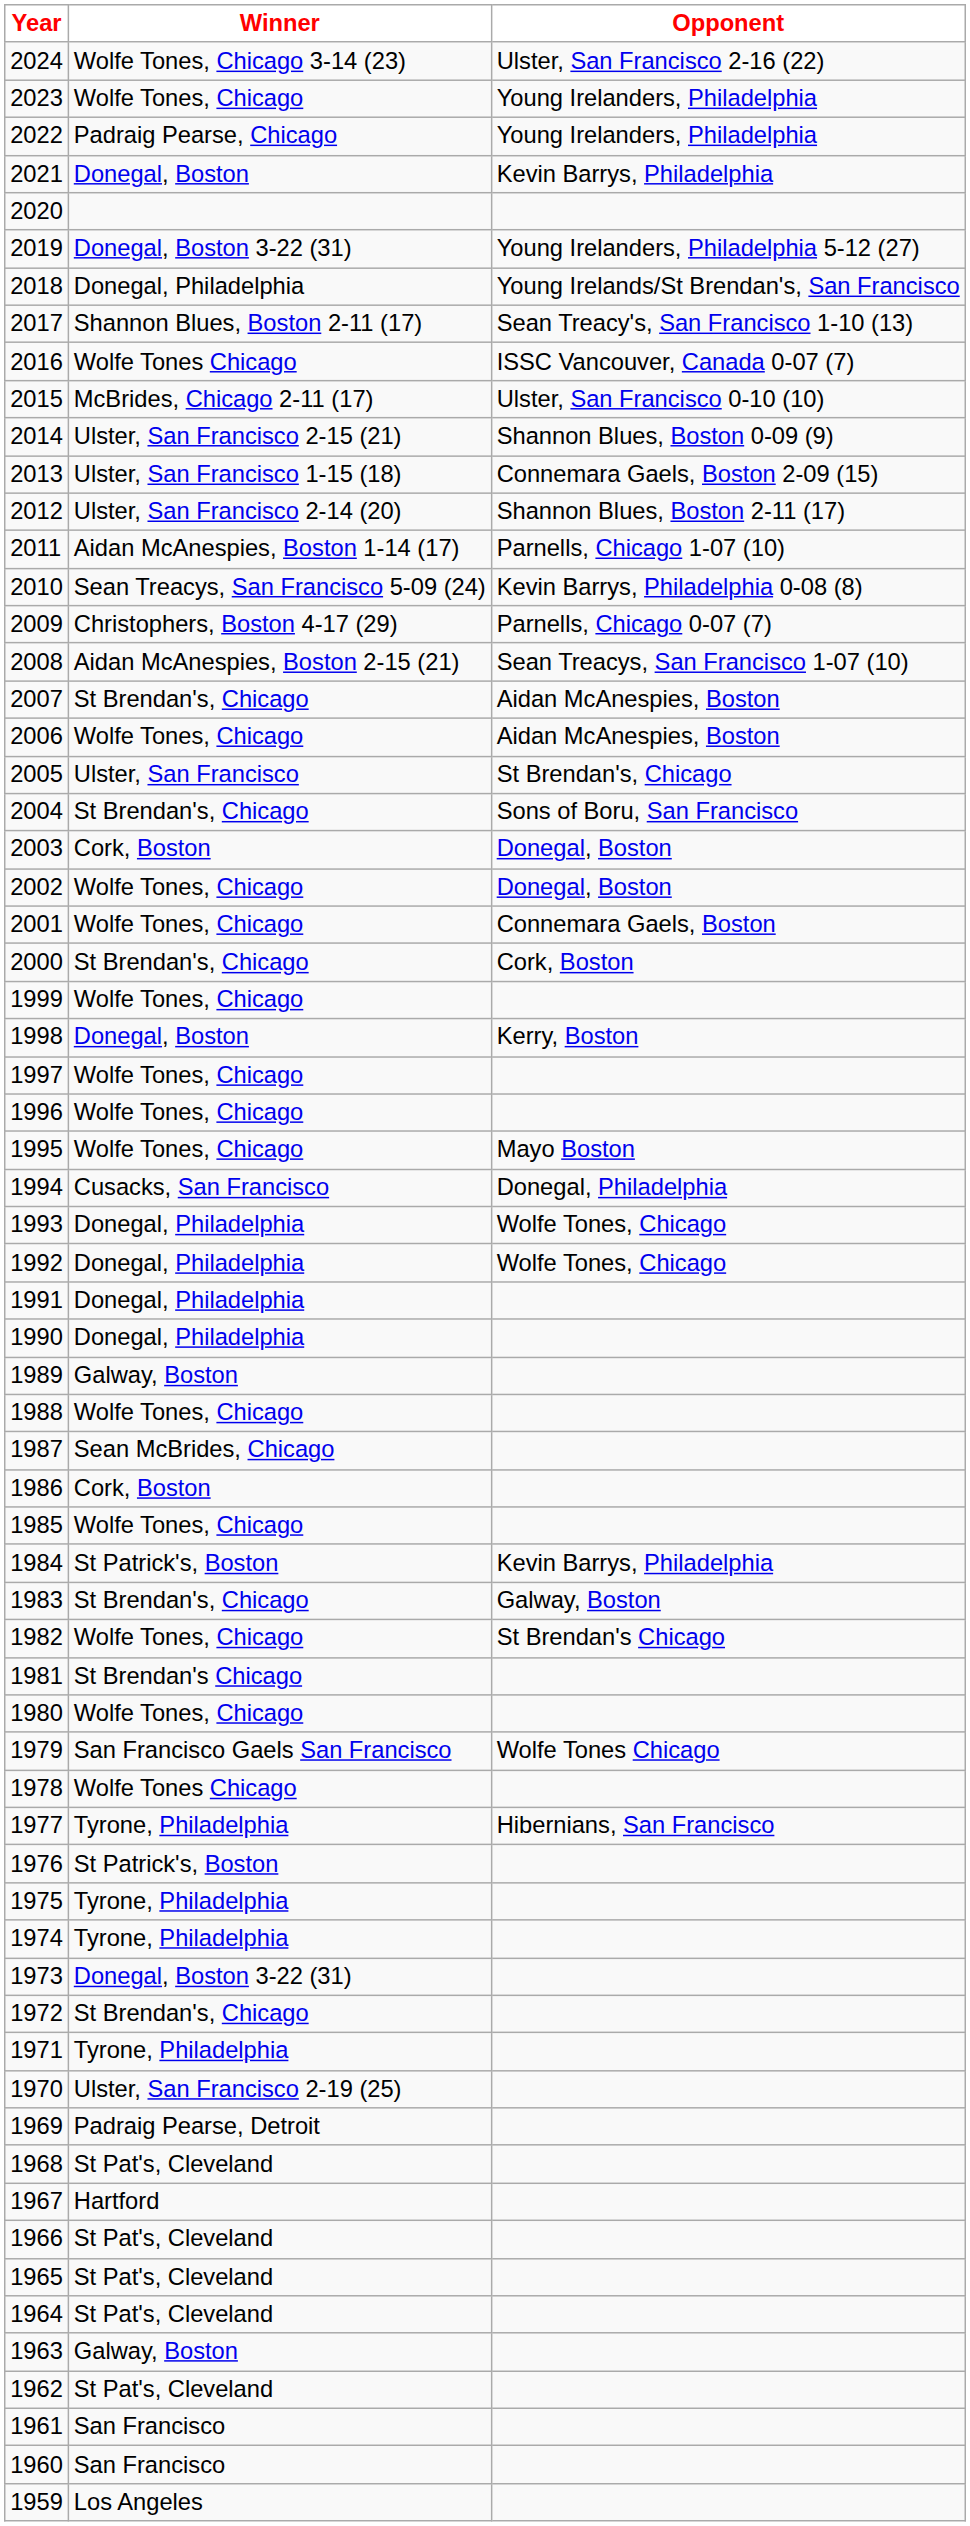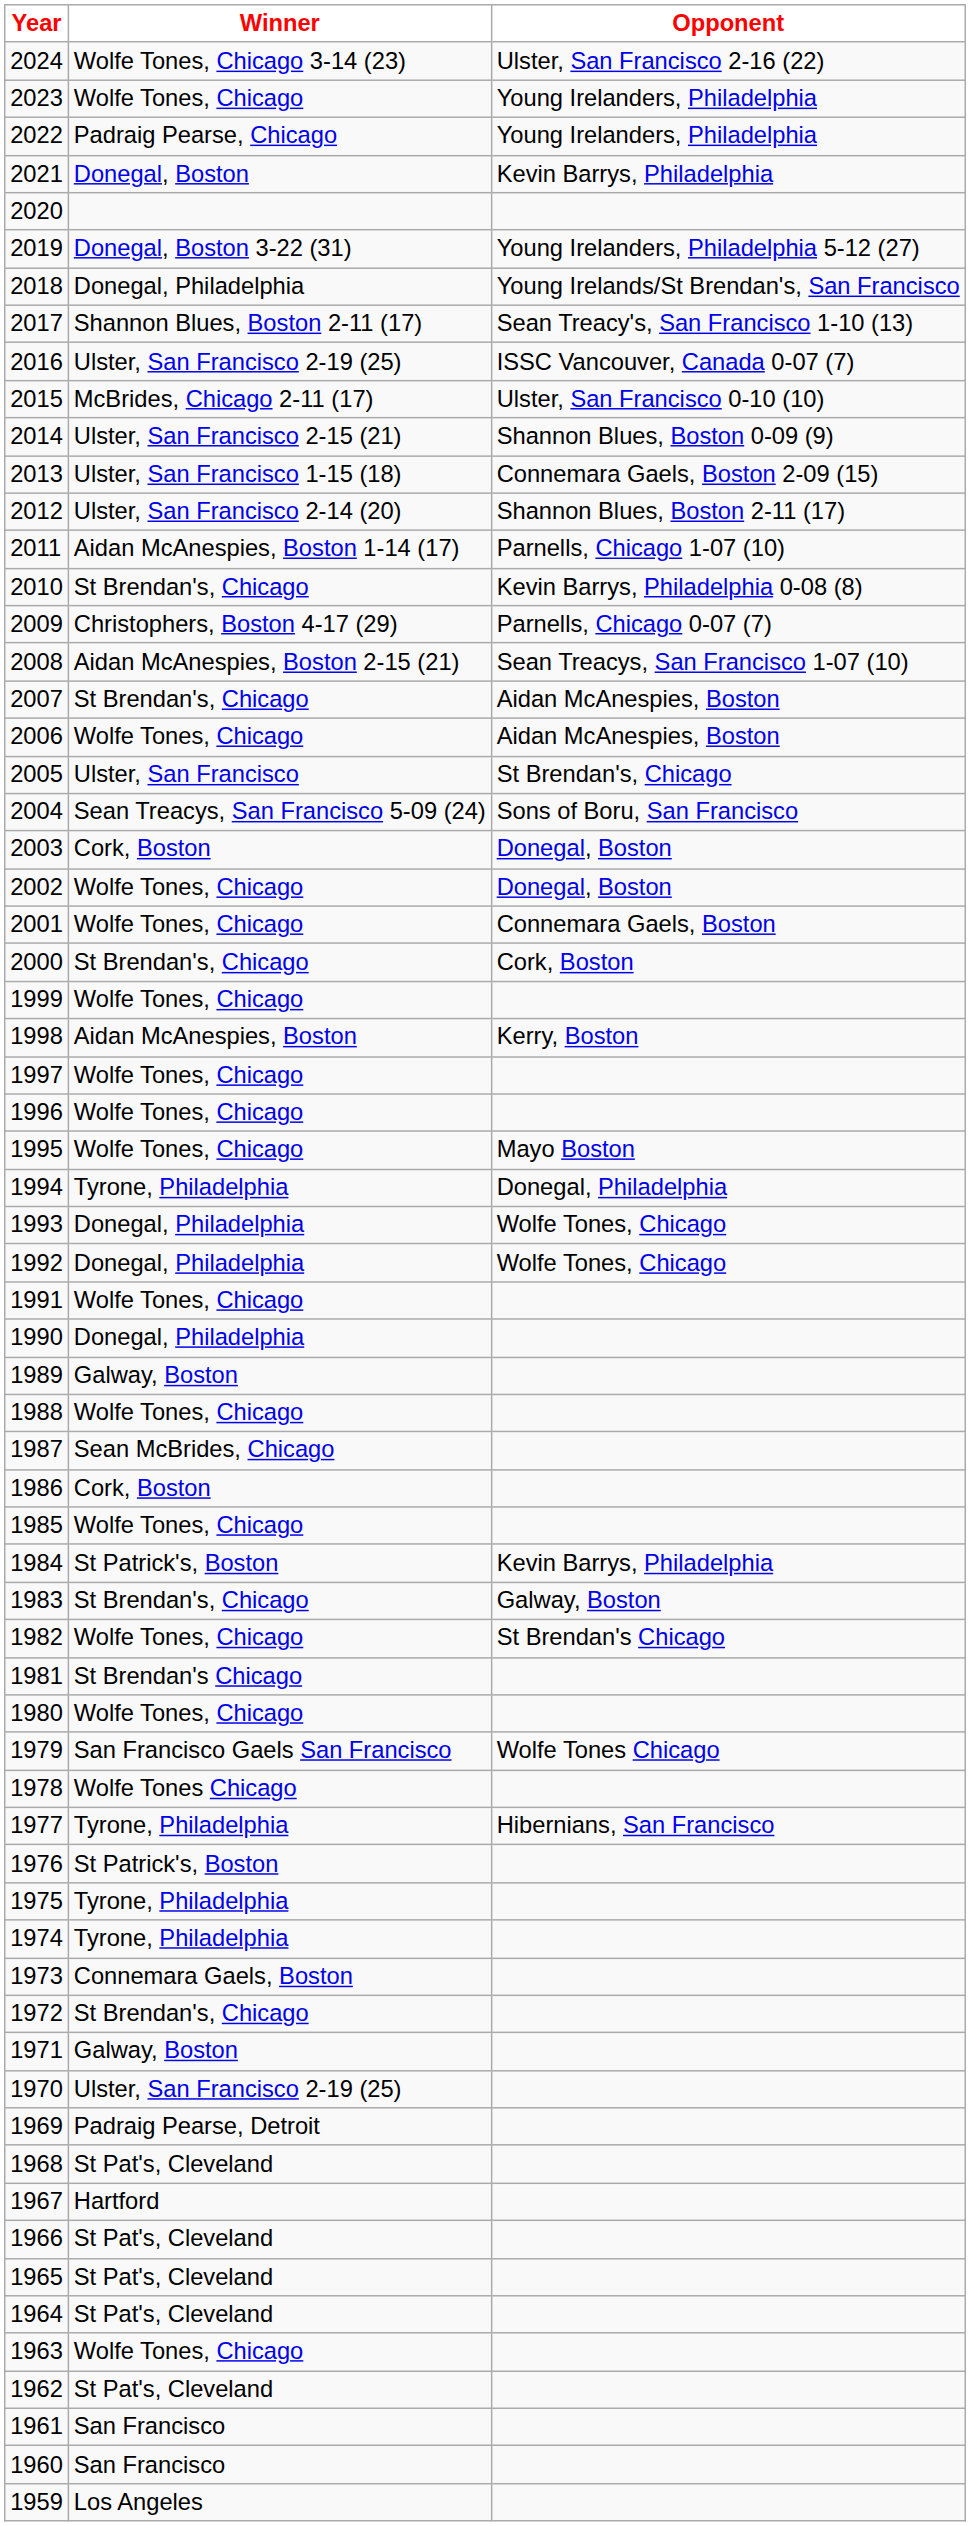(185, 361) Wolfe Tones Chicago -> (238, 361) Ulster, San Francisco 2-19 (25)
(280, 586) Sean Treacys, San Francisco 5-09 (24) -> (191, 586) St Brendan's, Chicago
(191, 811) St Brendan's, Chicago -> (280, 811) Sean Treacys, San Francisco 5-09 (24)
(161, 1037) Donegal, Boston -> (215, 1037) Aidan McAnespies, Boston
(201, 1187) Cusacks, San Francisco -> (181, 1187) Tyrone, Philadelphia
(189, 1300) Donegal, Philadelphia -> (189, 1300) Wolfe Tones, Chicago
(213, 1976) Donegal, Boston 3-22 (31) -> (213, 1976) Connemara Gaels, Boston
(181, 2051) Tyrone, Philadelphia -> (156, 2051) Galway, Boston
(156, 2351) Galway, Boston -> (189, 2351) Wolfe Tones, Chicago
